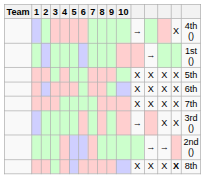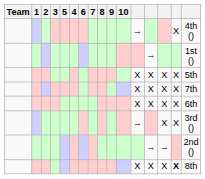columns swapped: (65, 11) <-> (74, 11)
(191, 89) 6th -> (191, 89) 7th
(191, 103) 7th -> (191, 103) 6th
